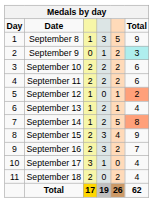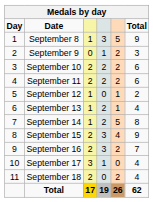(137, 53) paleturquoise background -> (137, 53) no background
(137, 94) lightsalmon background -> (137, 94) no background
(137, 122) lightsalmon background -> (137, 122) no background
